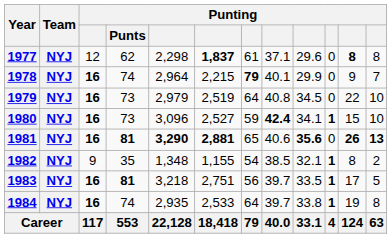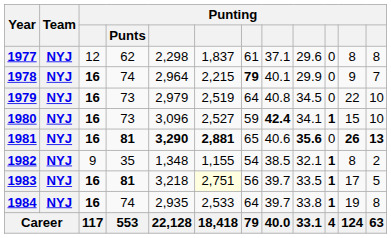(218, 56) bold -> (218, 56) normal
(352, 56) bold -> (352, 56) normal
(218, 181) no background -> (218, 181) lightyellow background
